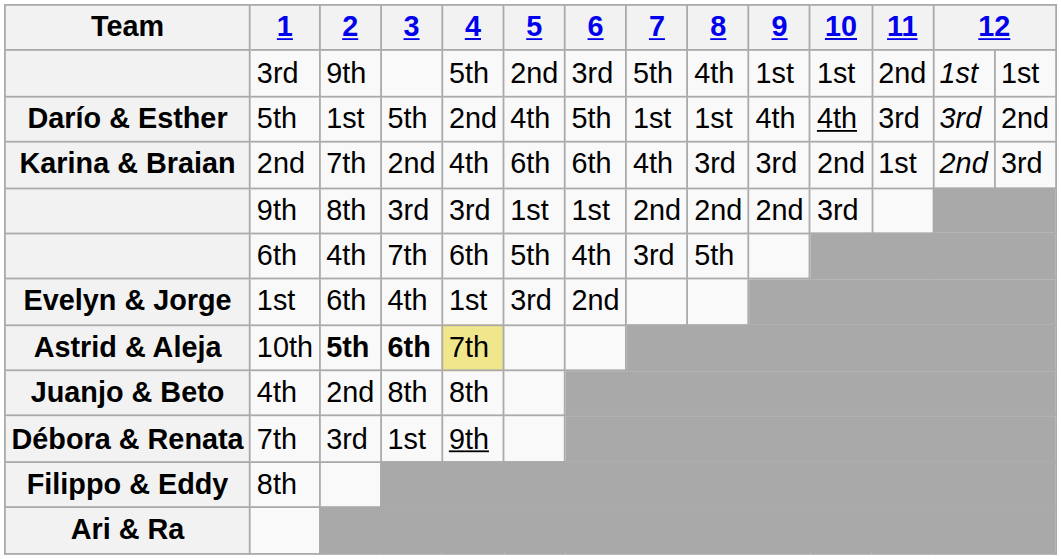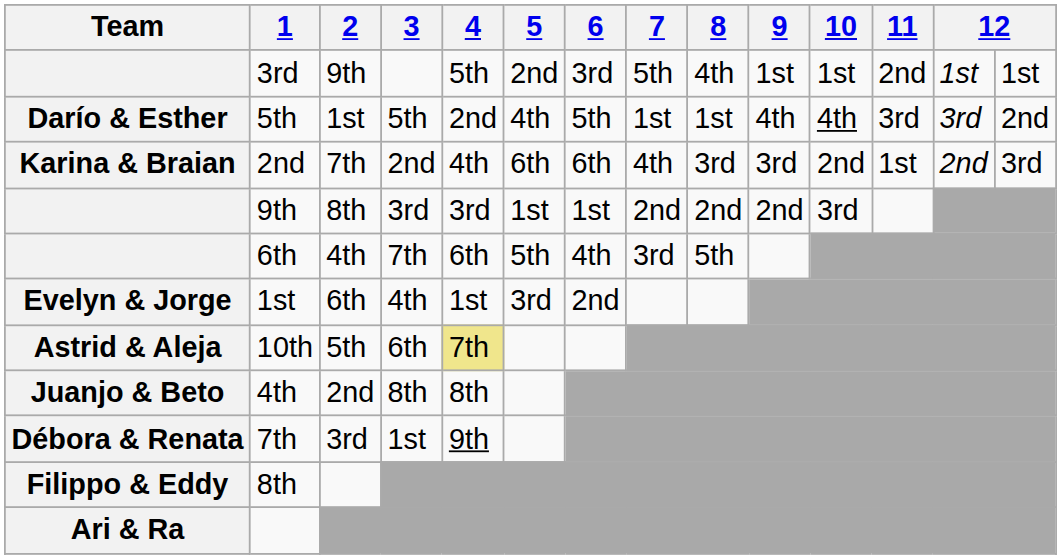(348, 347) bold -> (346, 347) normal
(409, 347) bold -> (408, 347) normal
